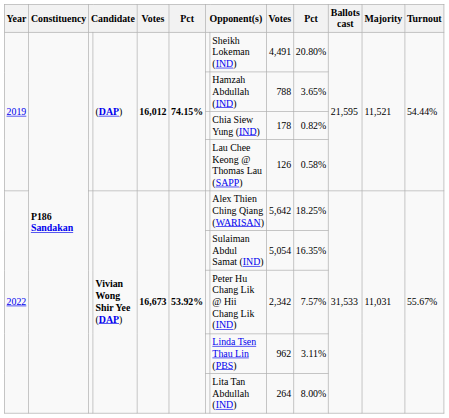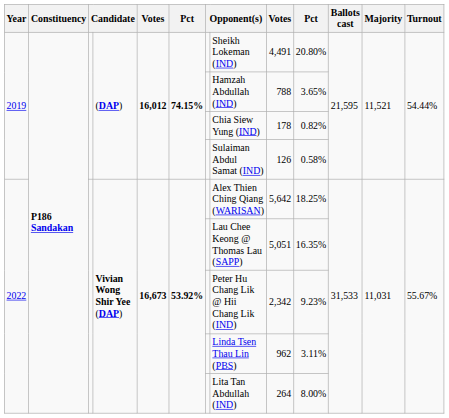(237, 165) Lau Chee Keong @ Thomas Lau (SAPP) -> (238, 159) Sulaiman Abdul Samat (IND)
(238, 250) Sulaiman Abdul Samat (IND) -> (237, 244) Lau Chee Keong @ Thomas Lau (SAPP)
(280, 250) 5,054 -> (280, 244) 5,051
(313, 302) 7.57% -> (313, 302) 9.23%
